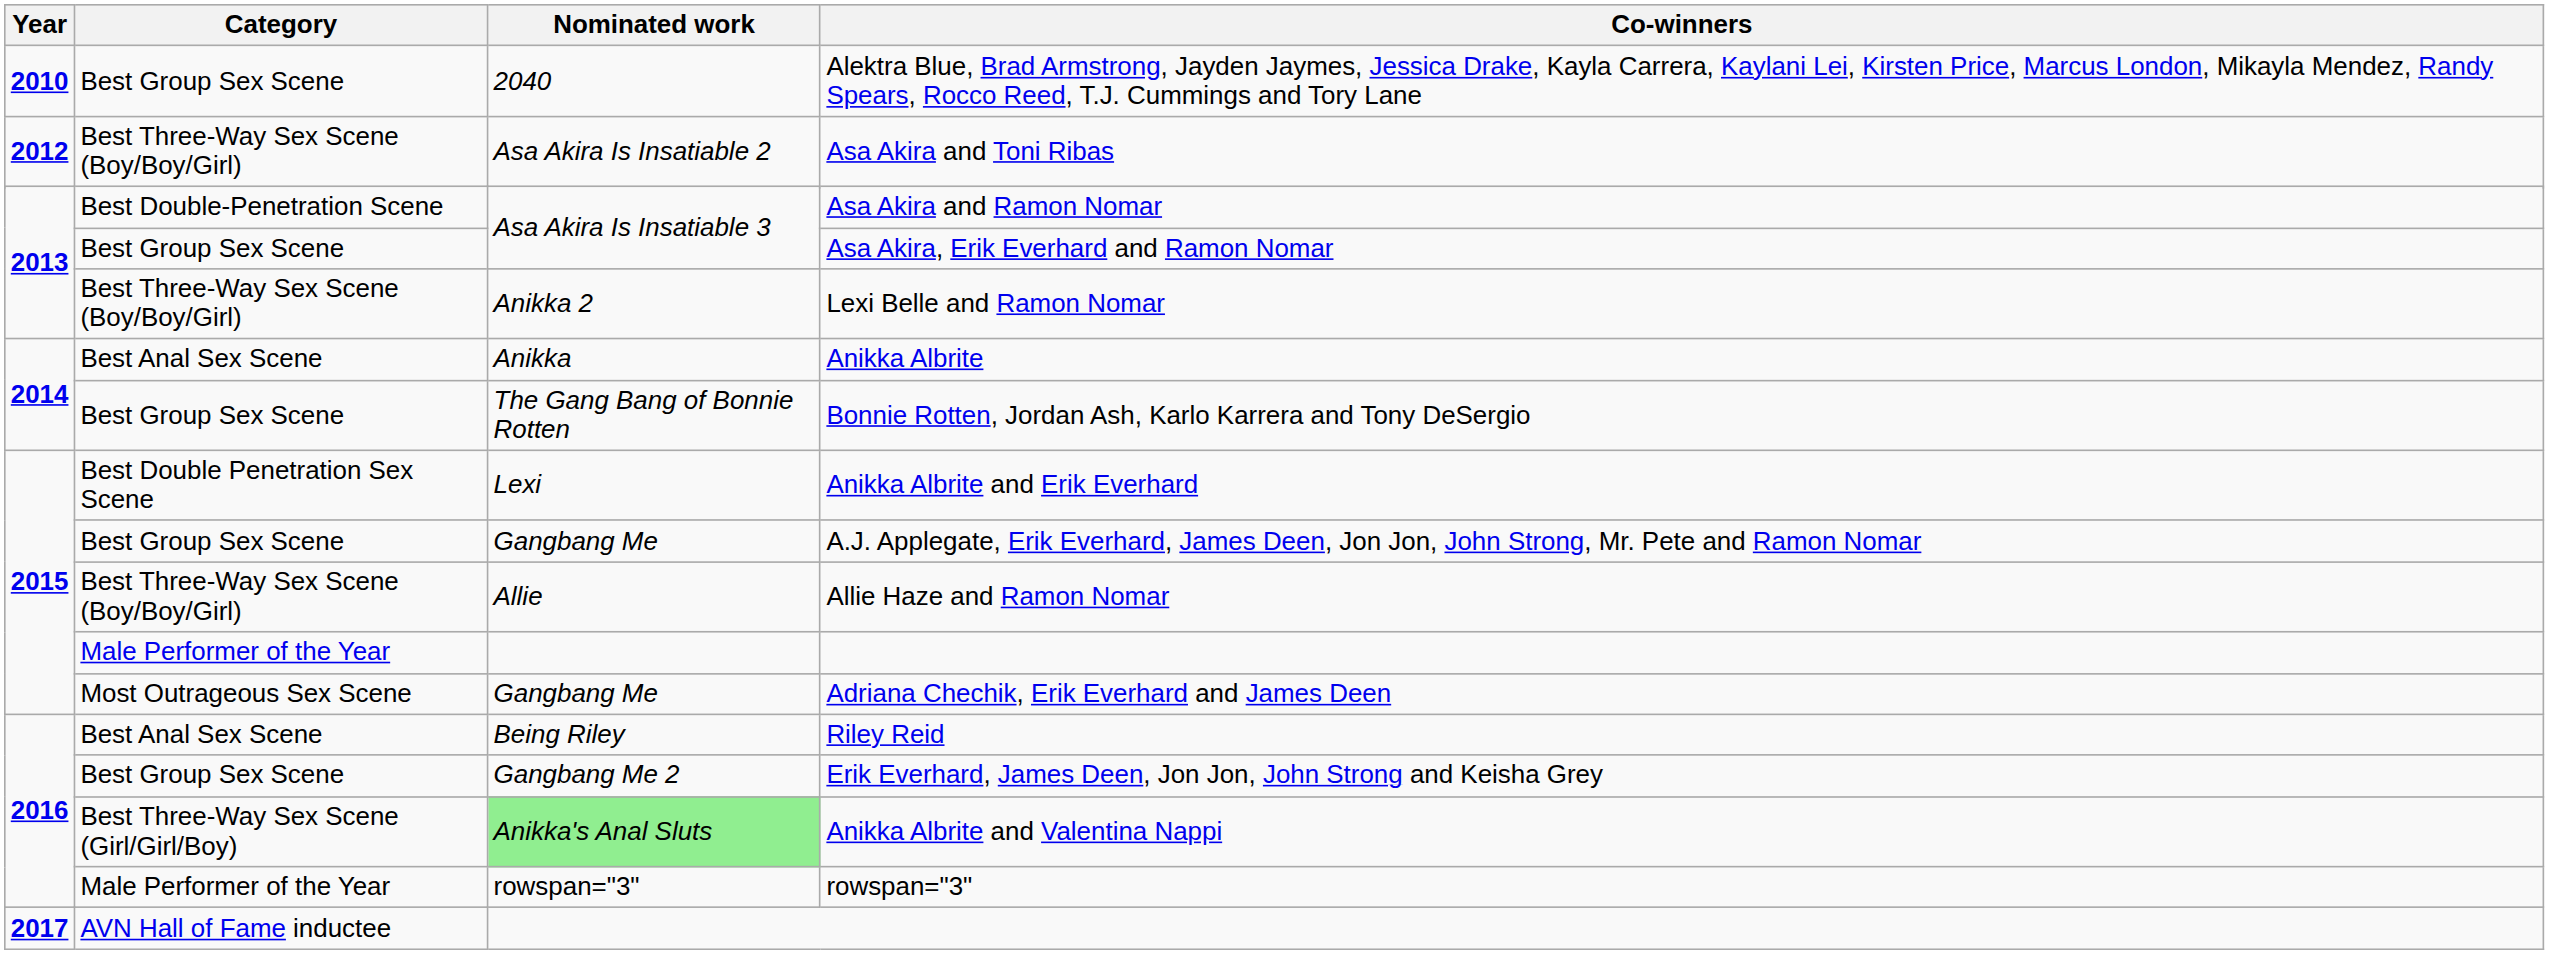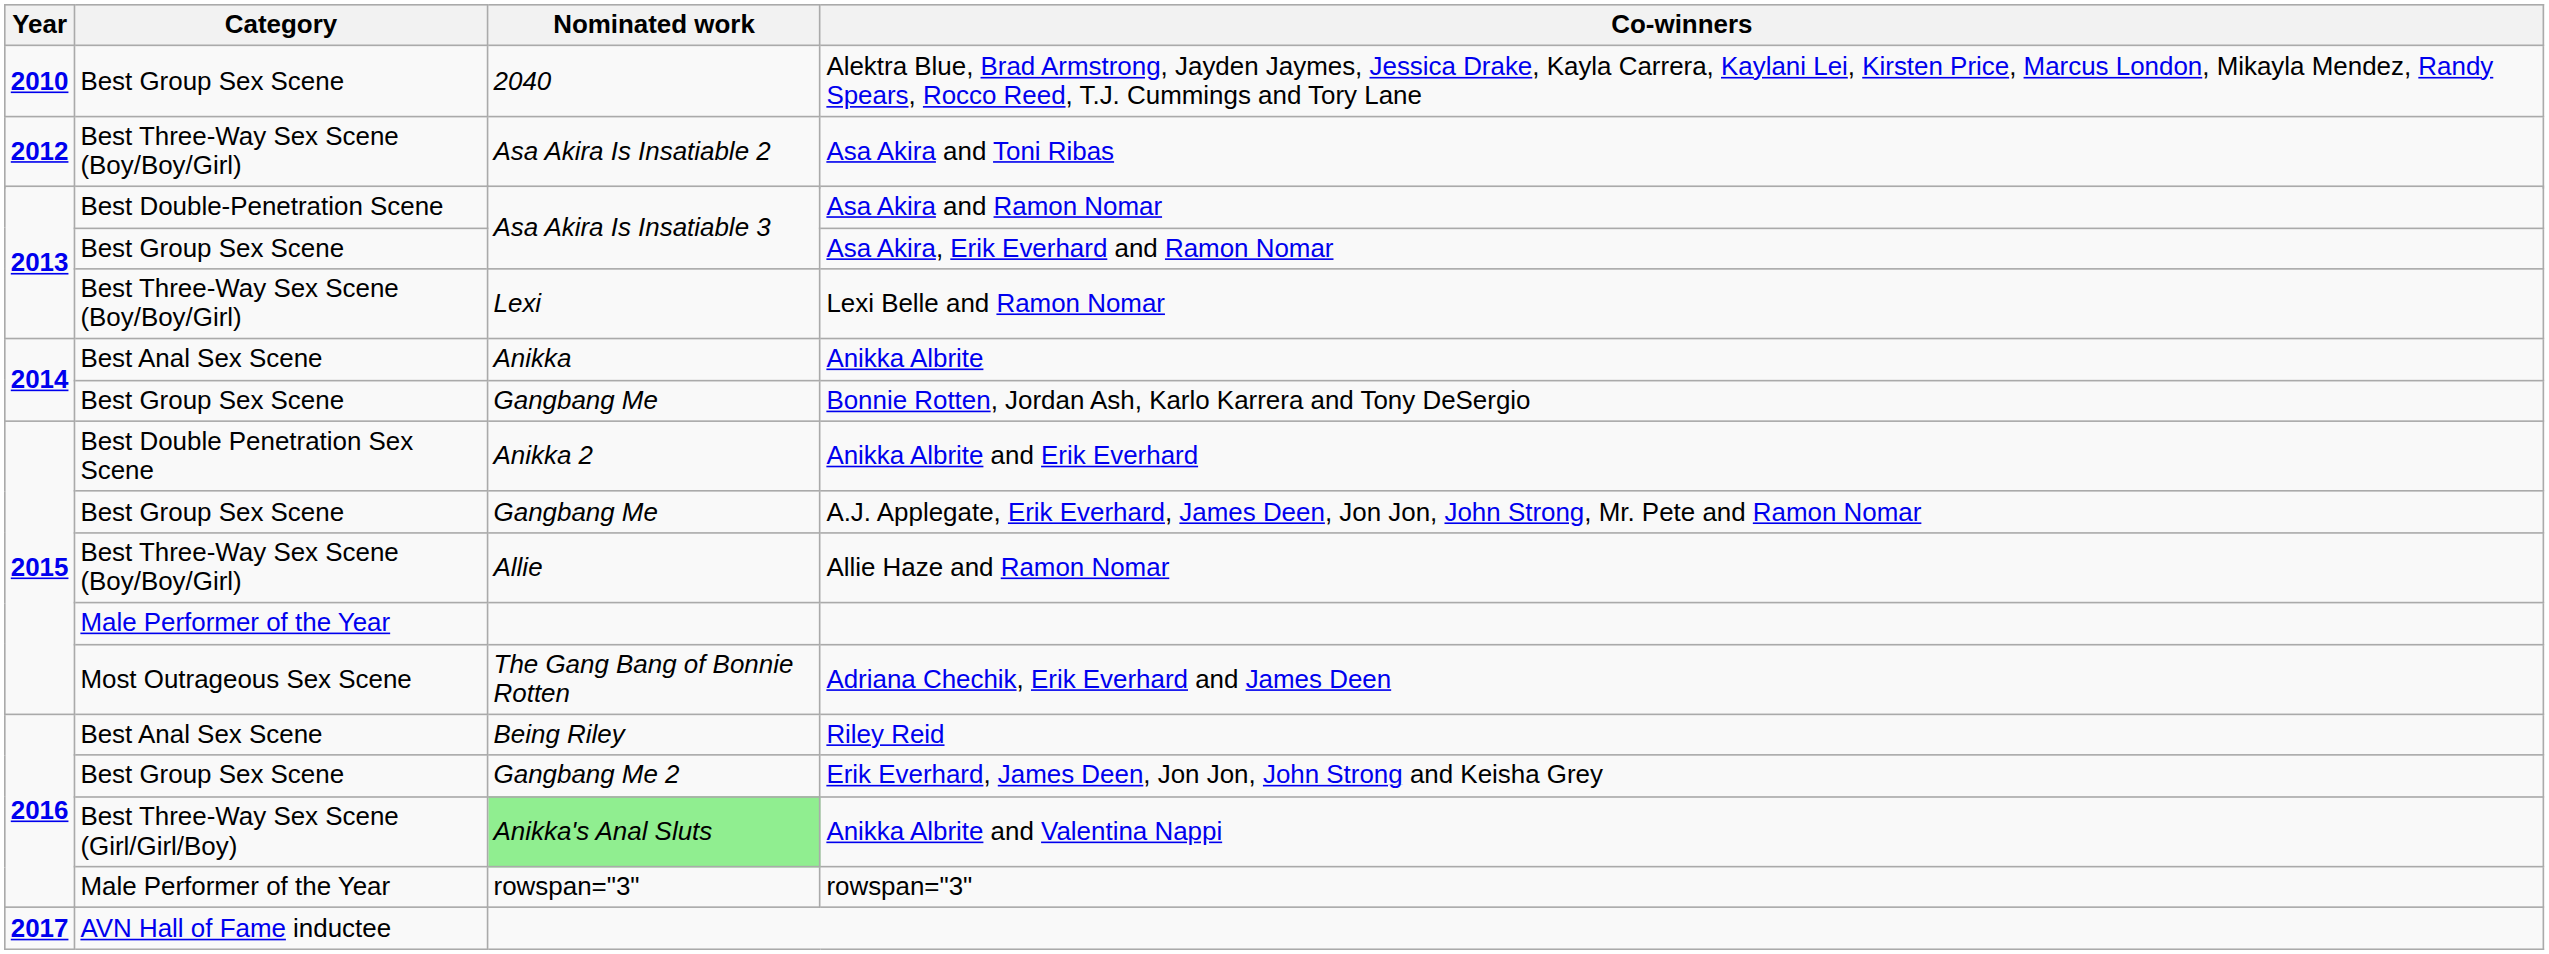(543, 303) Anikka 2 -> (517, 303) Lexi
(643, 414) The Gang Bang of Bonnie Rotten -> (576, 400) Gangbang Me
(517, 485) Lexi -> (543, 455) Anikka 2
(576, 693) Gangbang Me -> (643, 678) The Gang Bang of Bonnie Rotten
